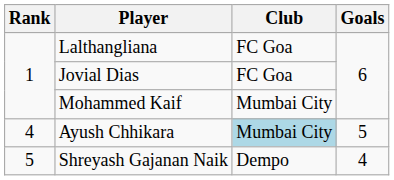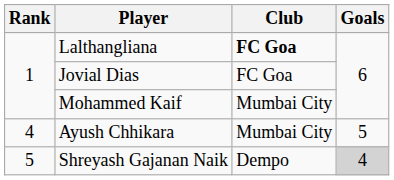(264, 47) normal -> (266, 47) bold
(284, 132) lightblue background -> (284, 132) no background
(362, 160) no background -> (362, 160) lightgrey background
